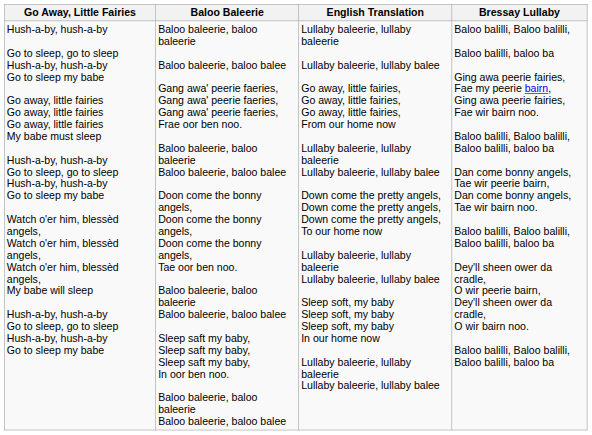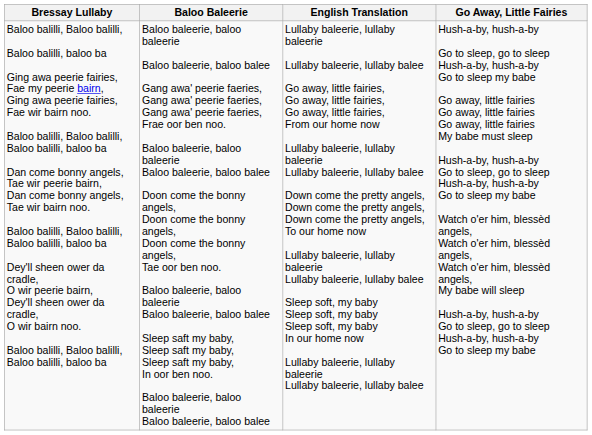columns swapped: (519, 12) <-> (80, 12)
